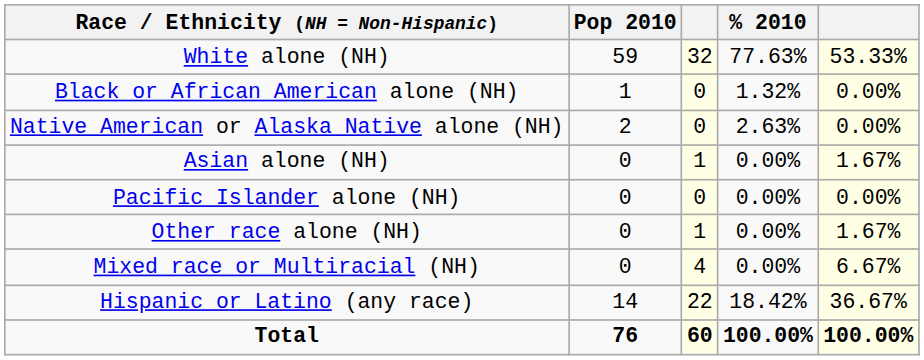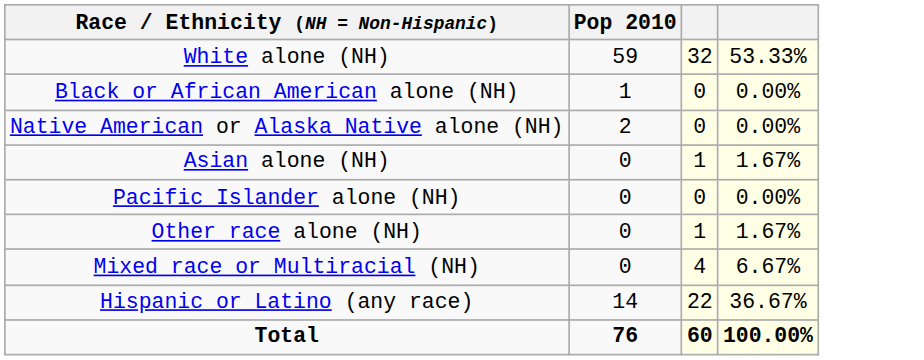- column: (768, 22)
